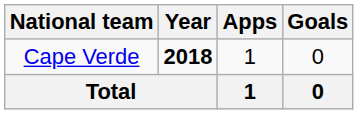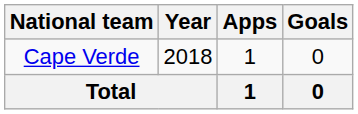(188, 56) bold -> (188, 56) normal
